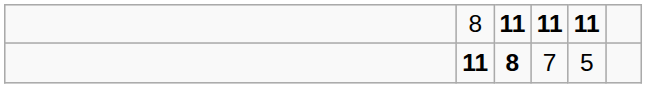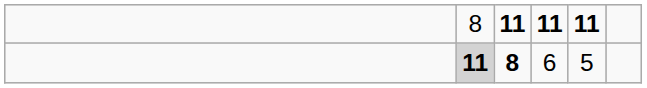(475, 62) no background -> (475, 62) lightgrey background
(550, 62) 7 -> (550, 62) 6
